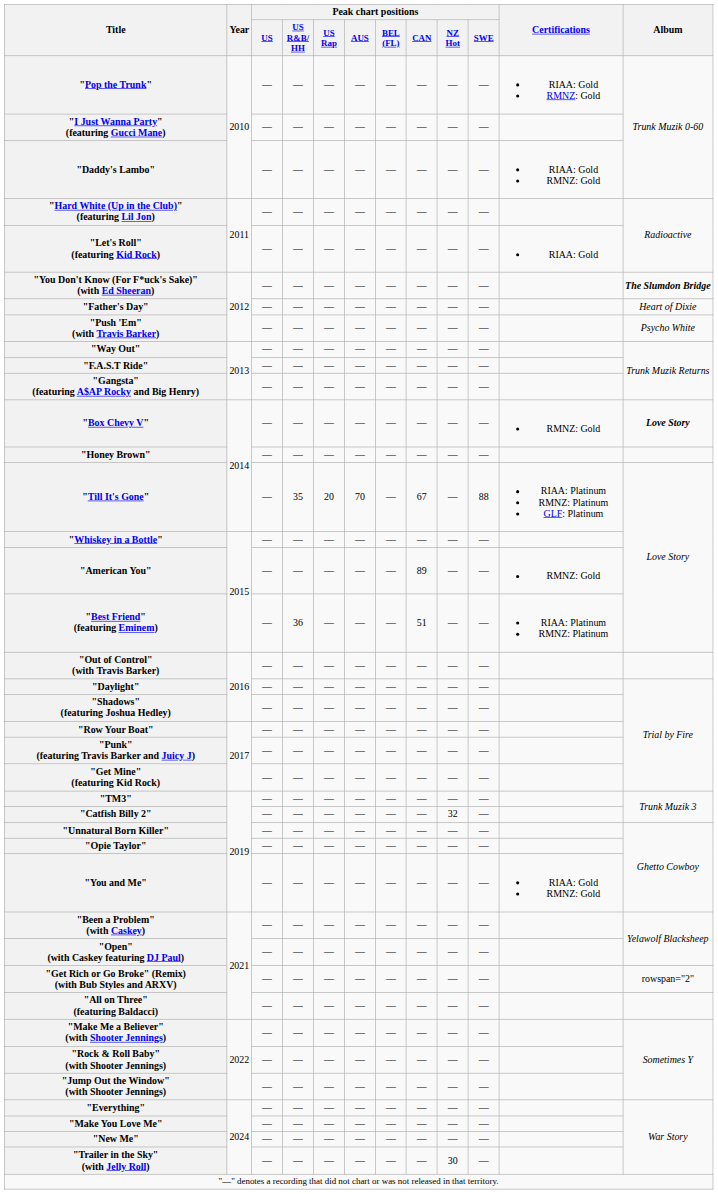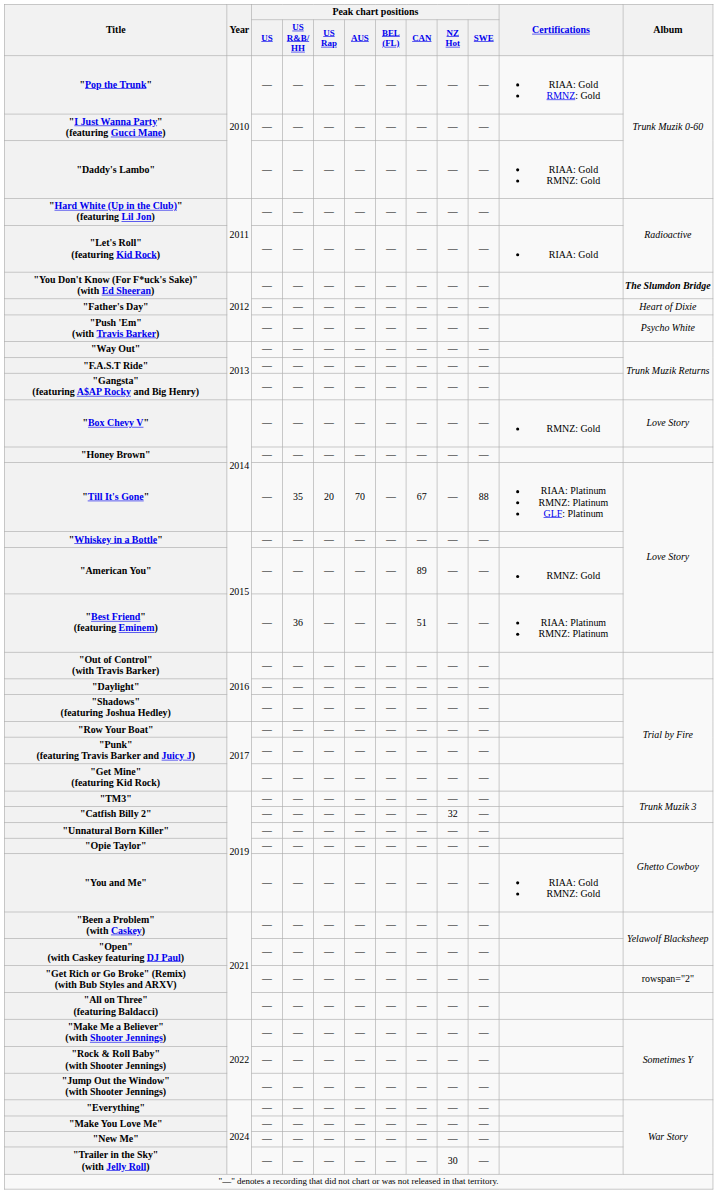(668, 423) bold -> (668, 423) normal
